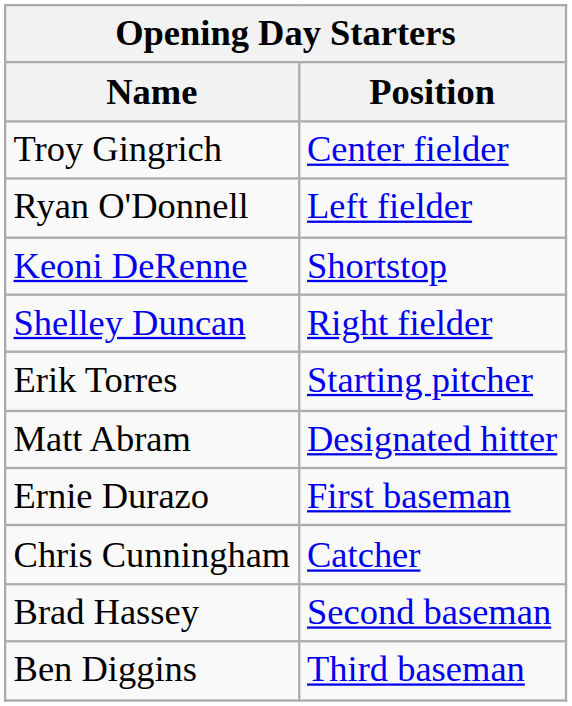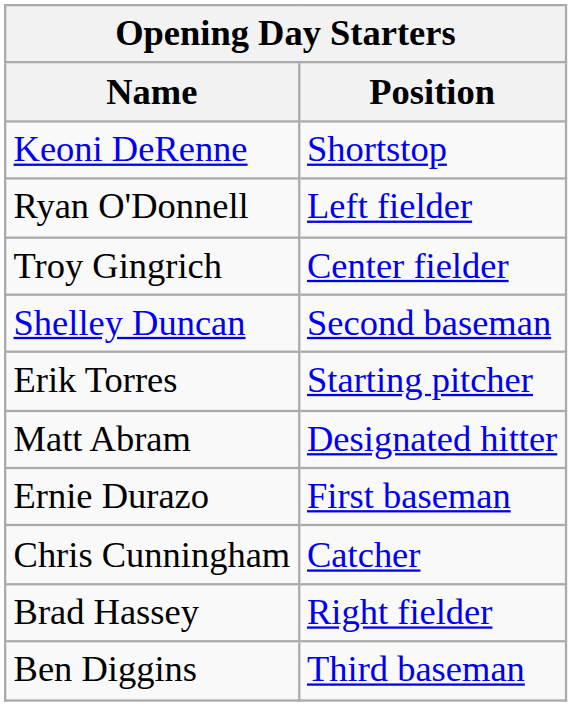rows swapped: (118, 149) <-> (131, 264)
(400, 322) Right fielder -> (429, 322) Second baseman
(429, 611) Second baseman -> (400, 611) Right fielder
